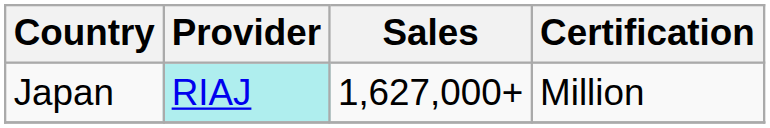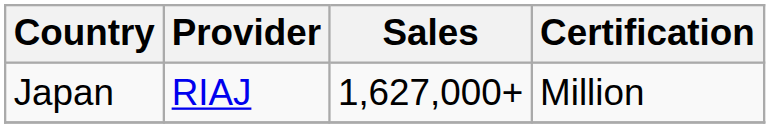(212, 92) paleturquoise background -> (212, 92) no background
